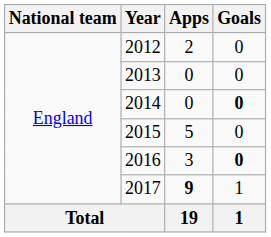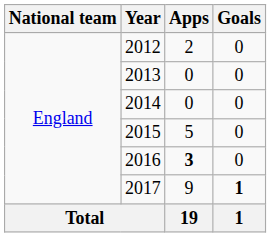(239, 103) bold -> (239, 103) normal
(189, 160) normal -> (189, 160) bold
(239, 160) bold -> (239, 160) normal
(189, 189) bold -> (189, 189) normal
(239, 189) normal -> (239, 189) bold
